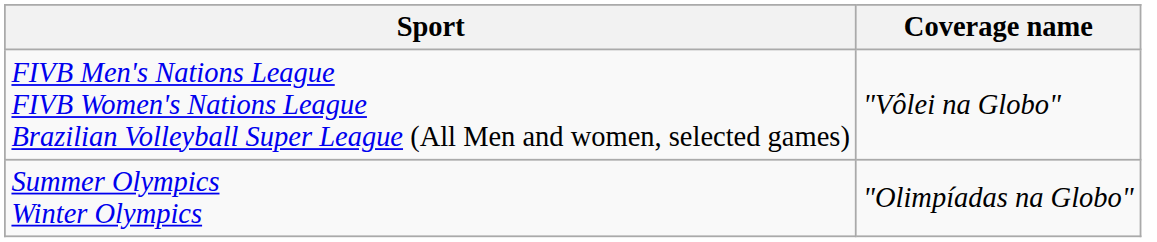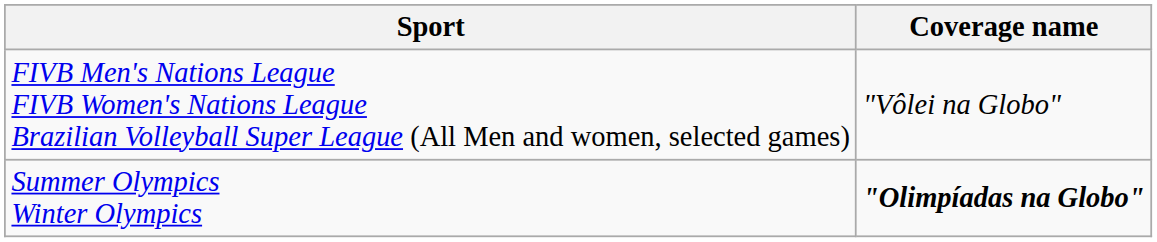(998, 197) normal -> (1004, 197) bold
